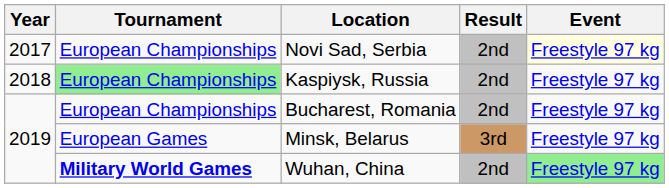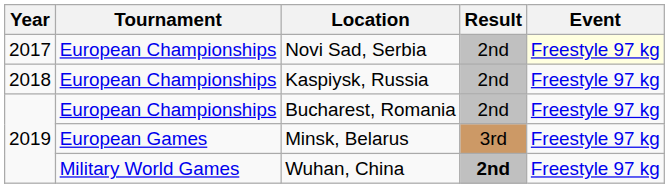(168, 79) lightgreen background -> (168, 79) no background
(156, 169) bold -> (149, 169) normal
(493, 169) normal -> (493, 169) bold
(595, 169) lightgreen background -> (595, 169) no background
